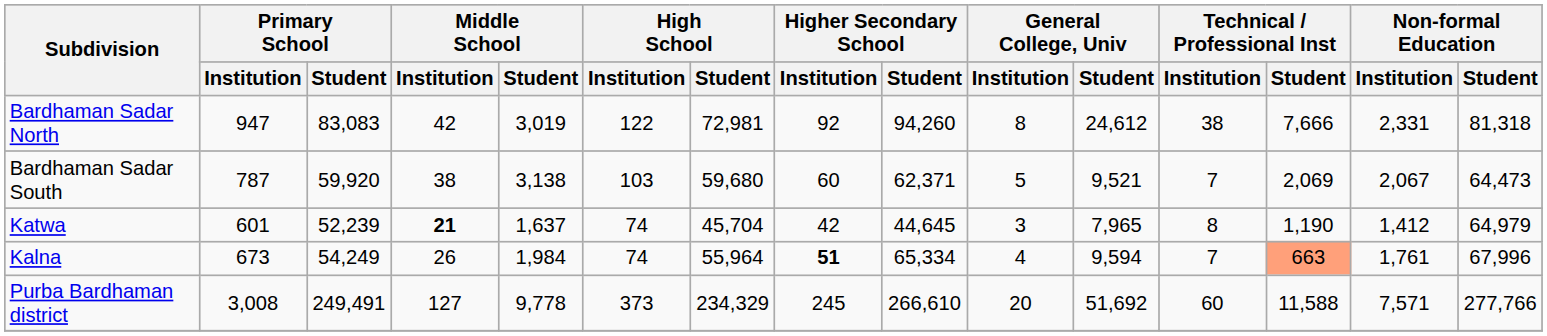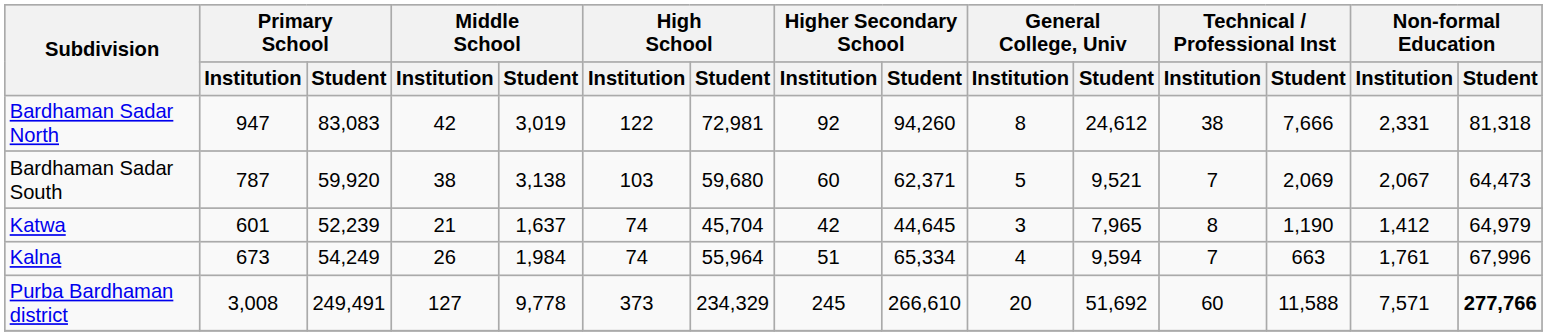(445, 225) bold -> (445, 225) normal
(829, 258) bold -> (829, 258) normal
(1308, 258) lightsalmon background -> (1308, 258) no background
(1500, 303) normal -> (1500, 303) bold
